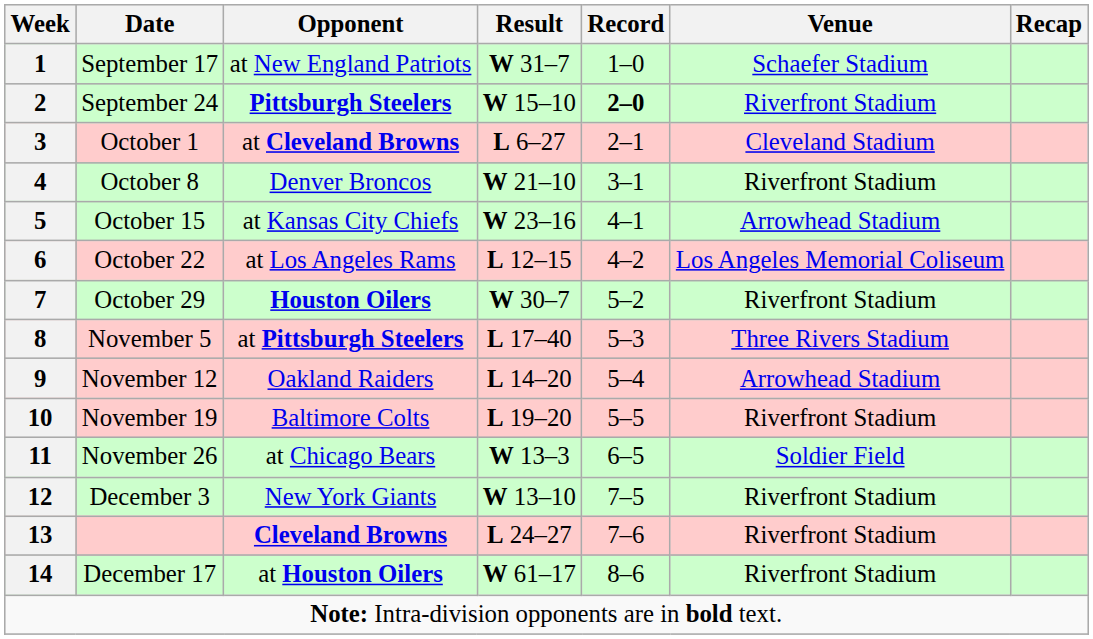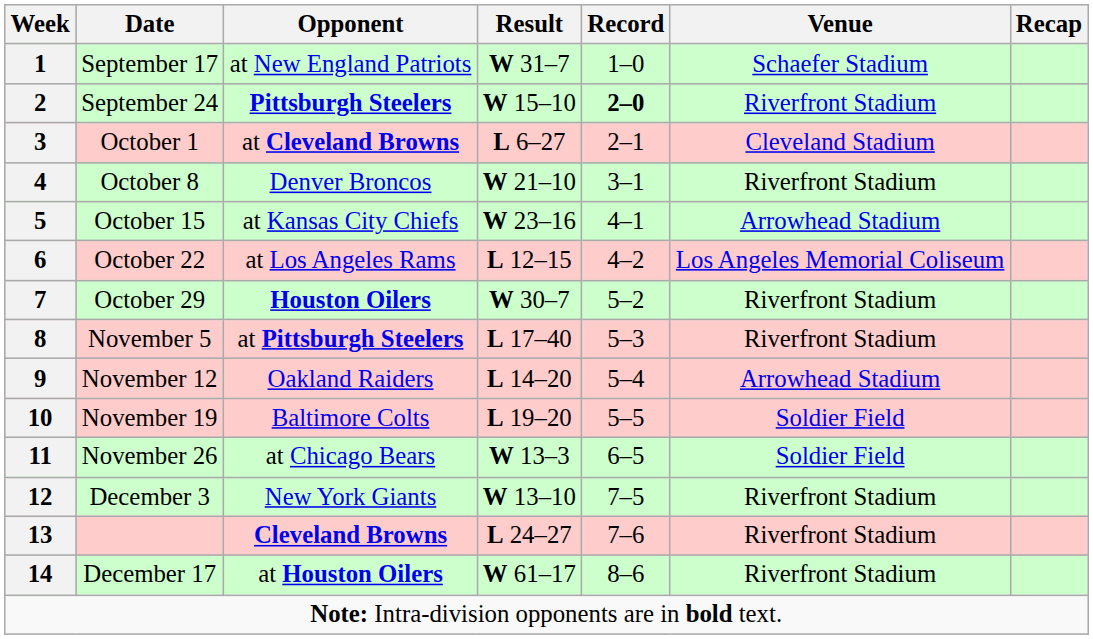(840, 338) Three Rivers Stadium -> (840, 338) Riverfront Stadium
(840, 417) Riverfront Stadium -> (840, 417) Soldier Field
